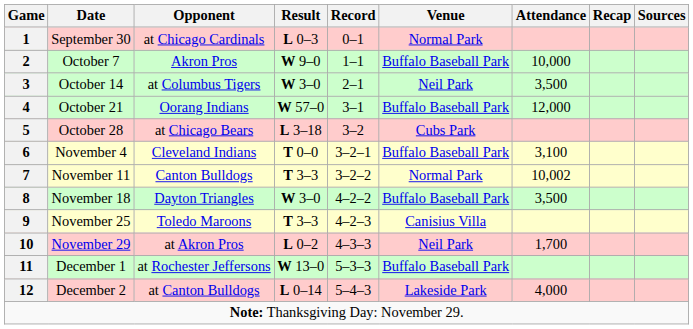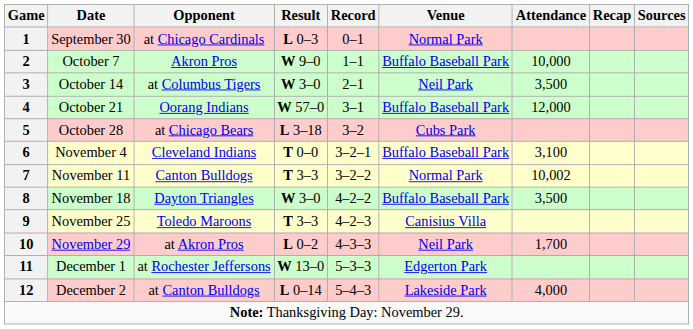(446, 267) Buffalo Baseball Park -> (446, 267) Edgerton Park
